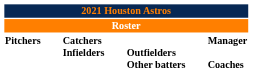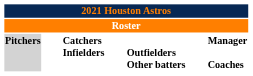(23, 40) no background -> (23, 40) lightgrey background
